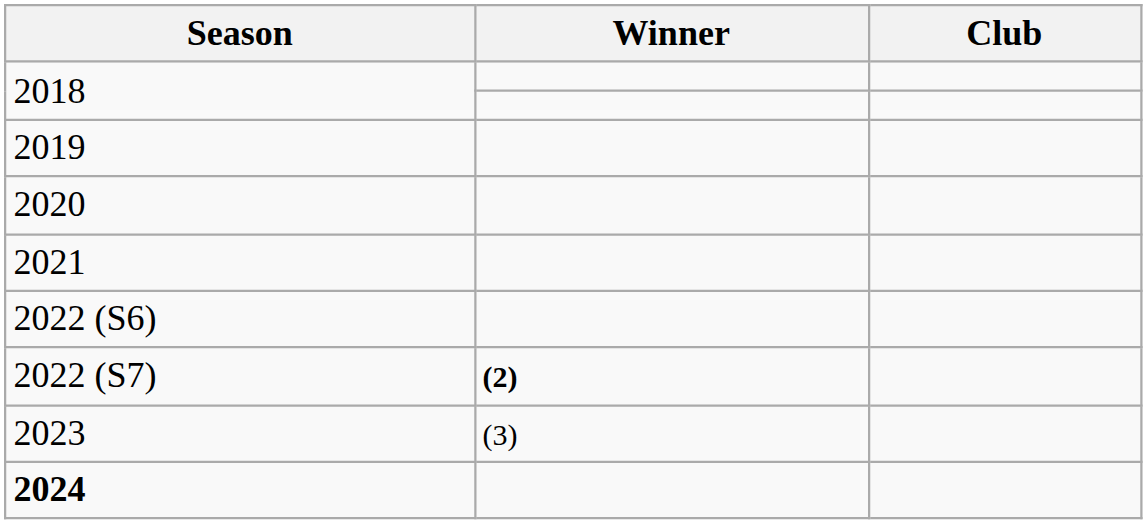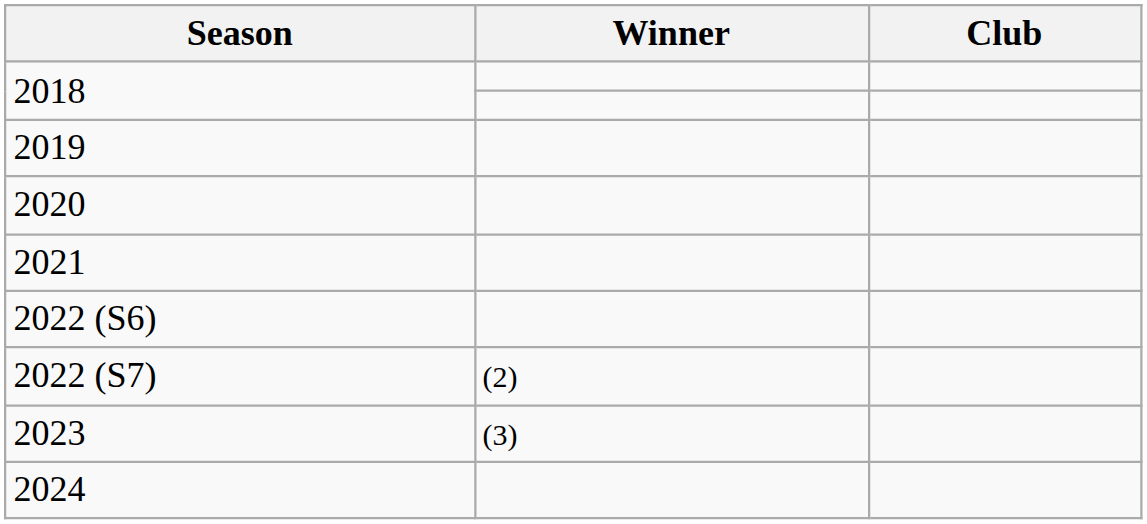(500, 375) bold -> (500, 377) normal
(49, 489) bold -> (49, 489) normal
